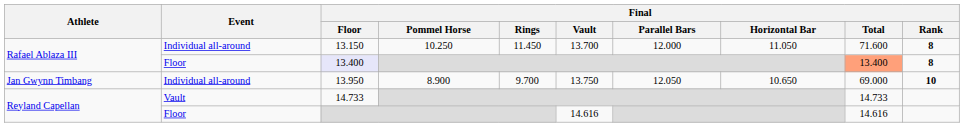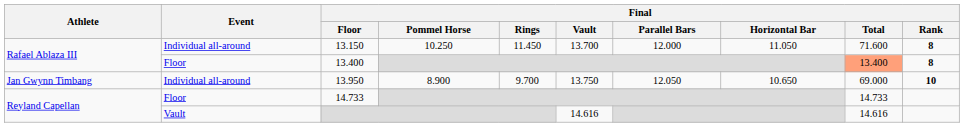(349, 63) lavender background -> (349, 63) no background
(175, 97) Vault -> (175, 97) Floor
(175, 114) Floor -> (175, 114) Vault
